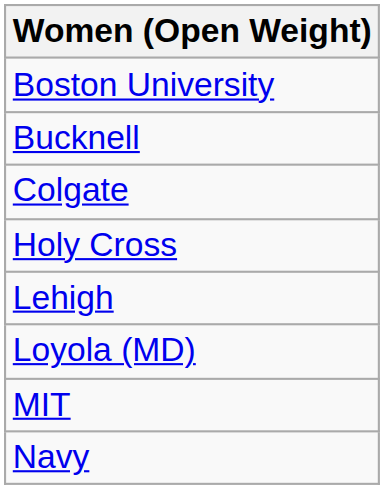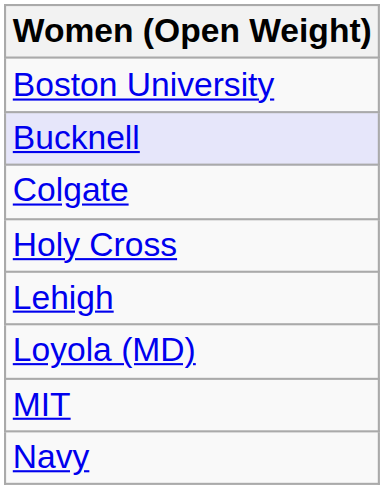(76, 137) no background -> (76, 137) lavender background
